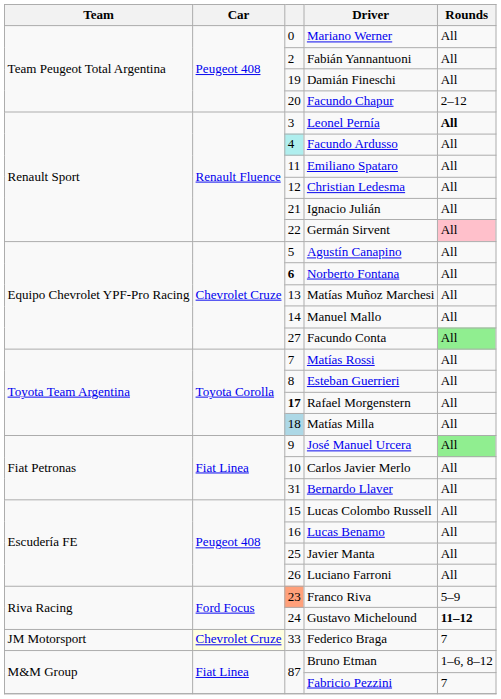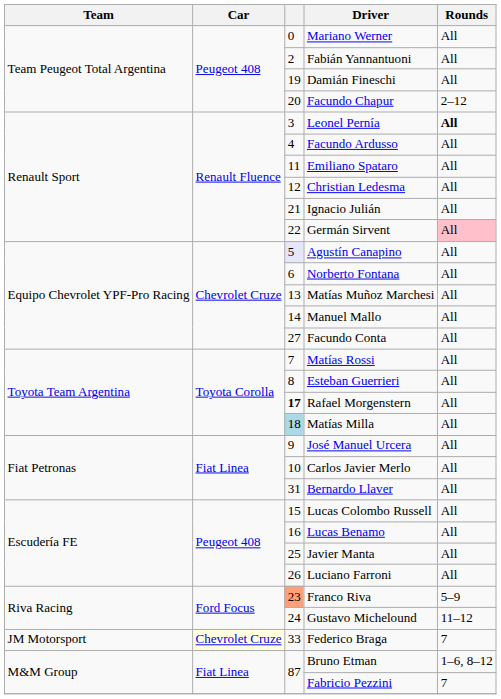(291, 144) paleturquoise background -> (291, 144) no background
(291, 251) no background -> (291, 251) lavender background
(291, 273) bold -> (291, 273) normal
(449, 337) lightgreen background -> (449, 337) no background
(449, 445) lightgreen background -> (449, 445) no background
(457, 617) bold -> (457, 617) normal
